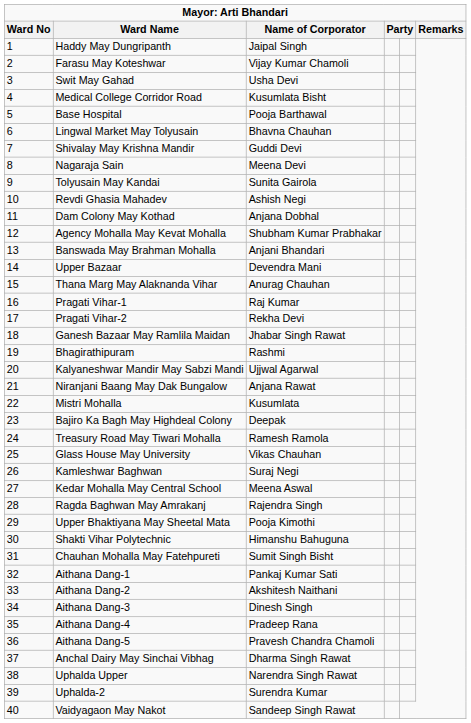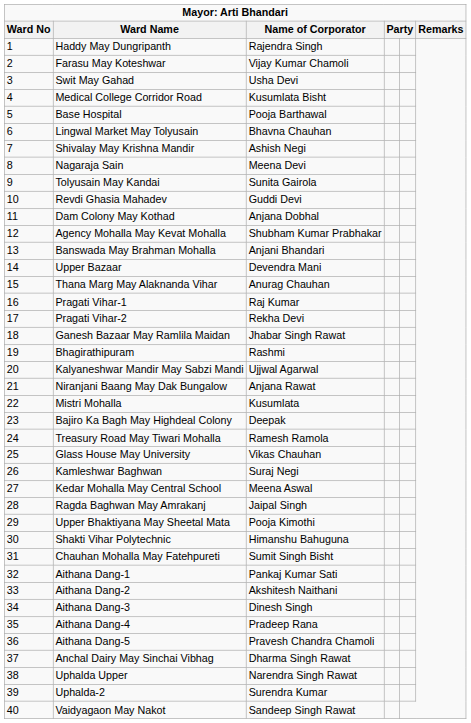(278, 47) Jaipal Singh -> (286, 47) Rajendra Singh
(275, 149) Guddi Devi -> (277, 149) Ashish Negi
(277, 200) Ashish Negi -> (275, 200) Guddi Devi
(286, 506) Rajendra Singh -> (278, 506) Jaipal Singh
